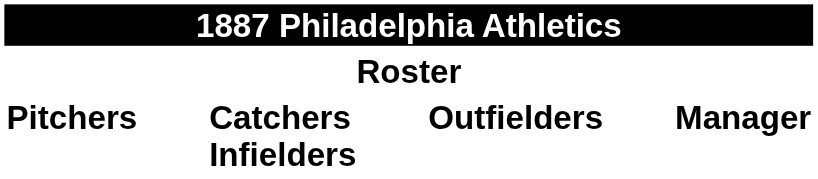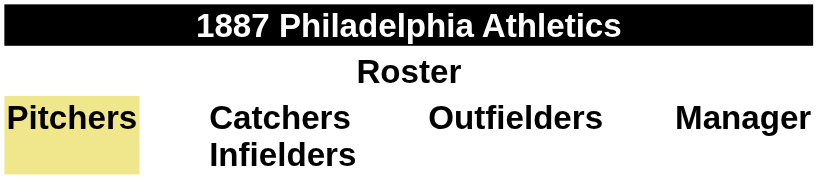(72, 117) no background -> (72, 117) khaki background
